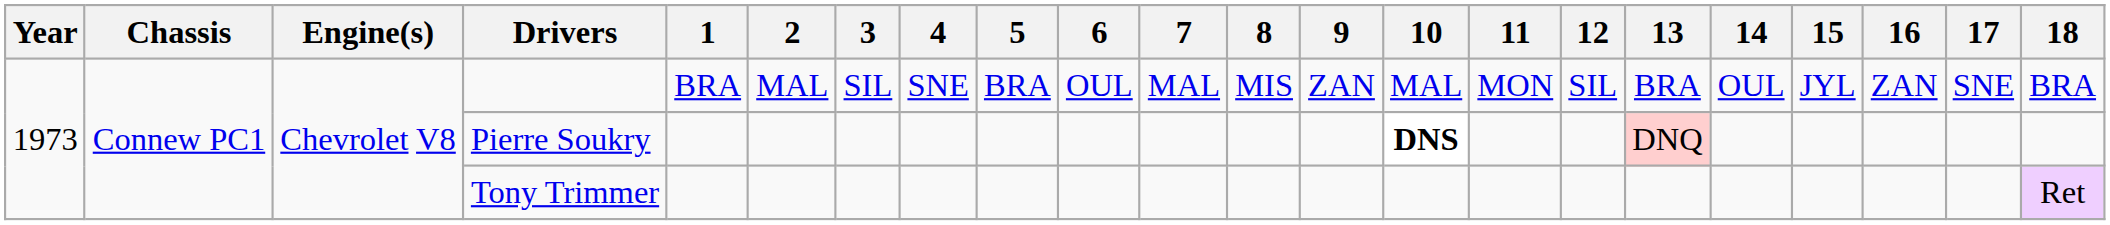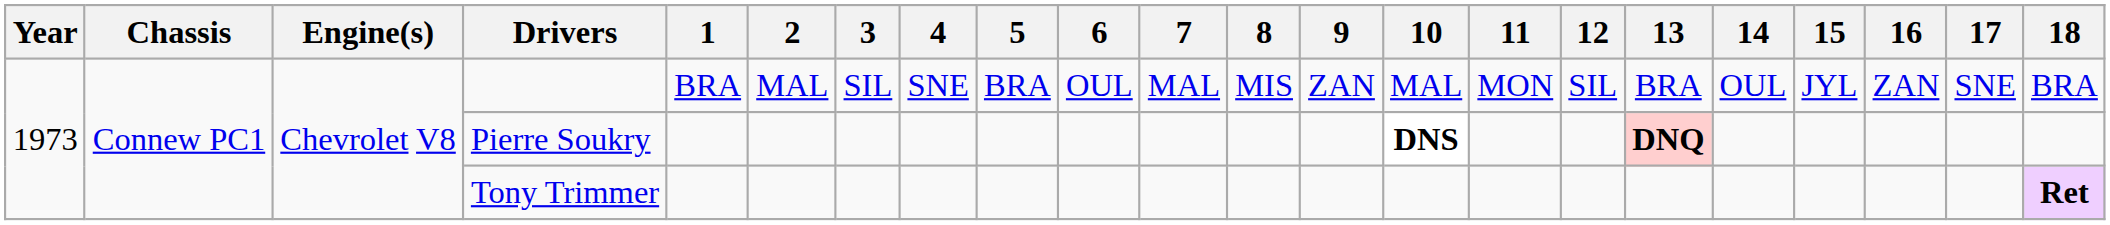(1667, 138) normal -> (1668, 138) bold
(2063, 192) normal -> (2064, 192) bold
